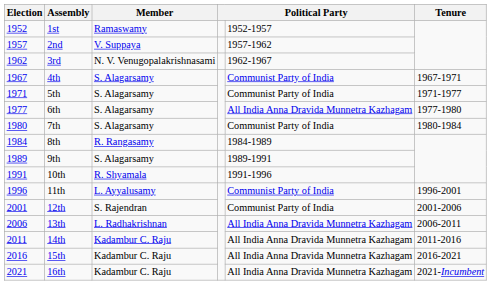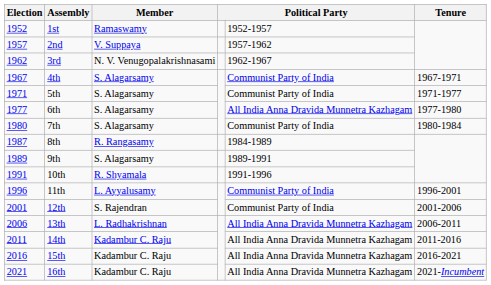(17, 142) 1984 -> (17, 142) 1987
